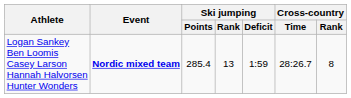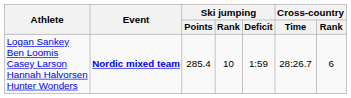(228, 64) 13 -> (228, 64) 10
(331, 64) 8 -> (331, 64) 6
